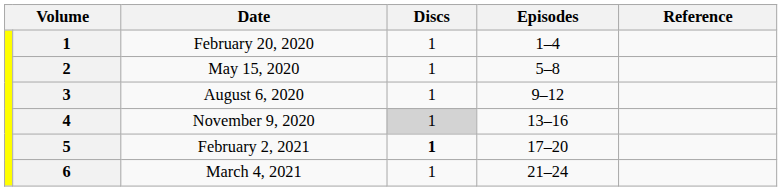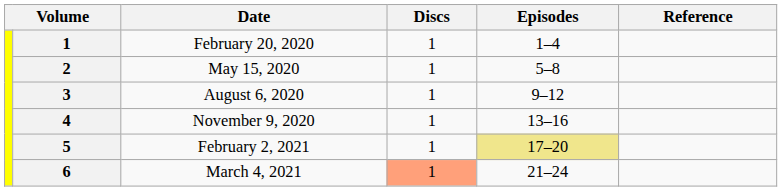(432, 120) lightgrey background -> (432, 120) no background
(432, 146) bold -> (432, 146) normal
(548, 146) no background -> (548, 146) khaki background
(432, 172) no background -> (432, 172) lightsalmon background
